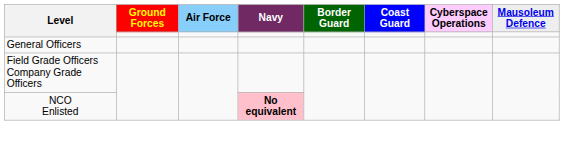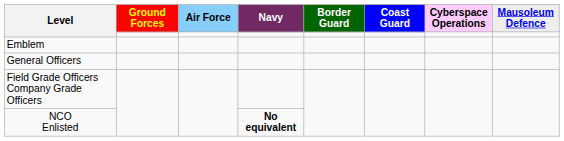+ row: (25, 45)
(271, 106) pink background -> (271, 122) no background
